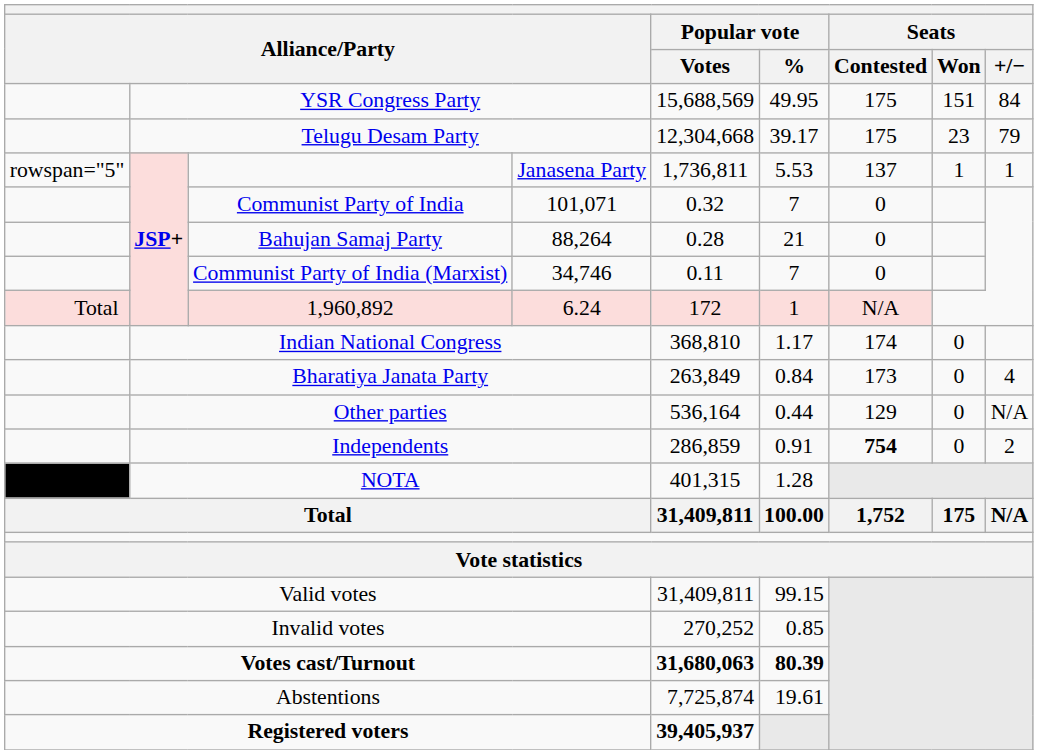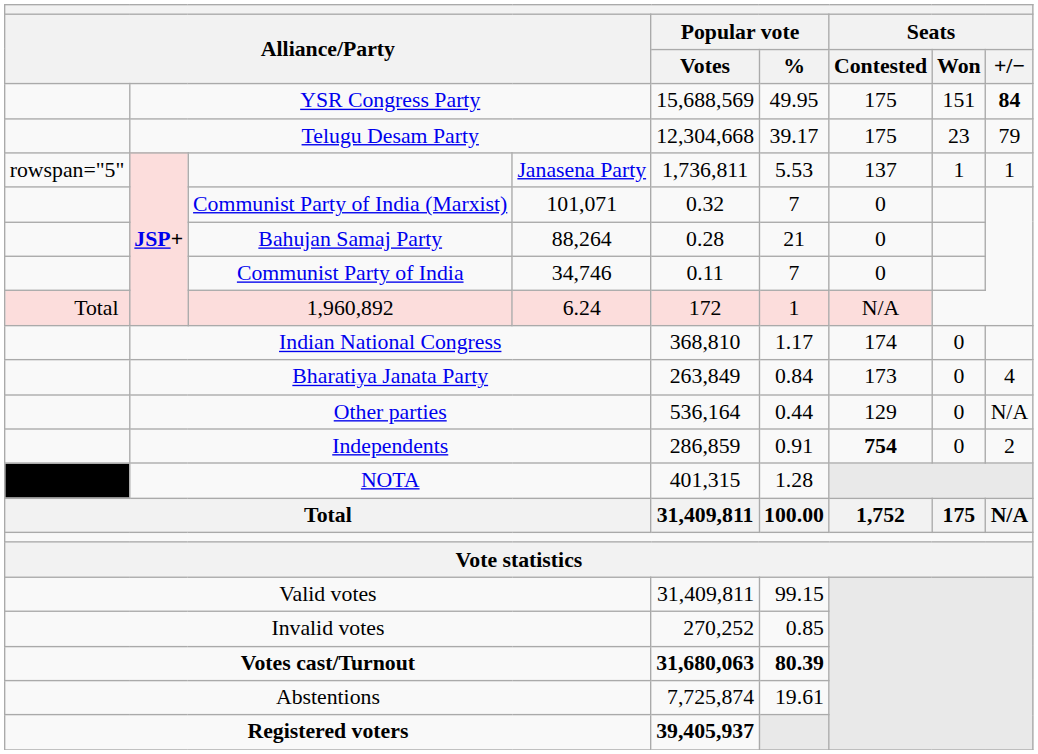(1009, 100) normal -> (1009, 100) bold
(350, 204) Communist Party of India -> (350, 204) Communist Party of India (Marxist)
(350, 273) Communist Party of India (Marxist) -> (350, 273) Communist Party of India
